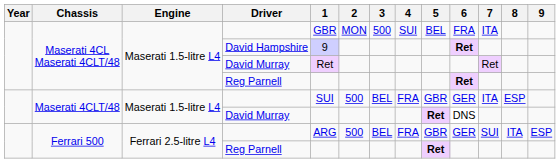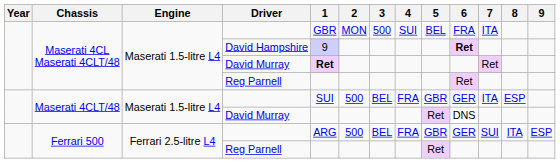(325, 64) normal -> (325, 64) bold
(464, 82) bold -> (464, 82) normal
(436, 116) bold -> (436, 116) normal
(436, 150) bold -> (436, 150) normal
